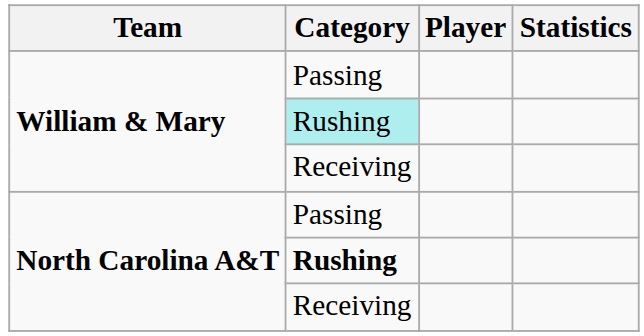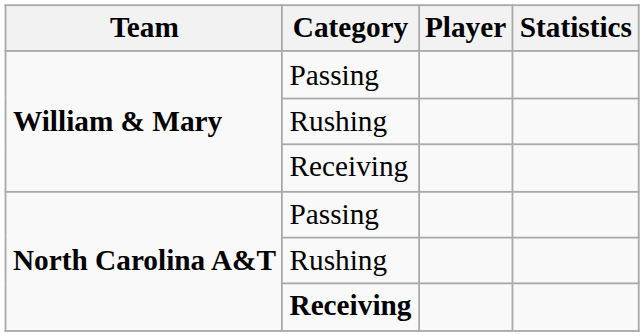(342, 120) paleturquoise background -> (338, 120) no background
(345, 260) bold -> (338, 260) normal
(352, 306) normal -> (350, 306) bold
